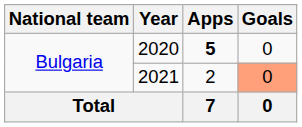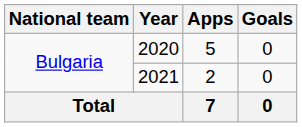(210, 48) bold -> (210, 48) normal
(267, 77) lightsalmon background -> (267, 77) no background
